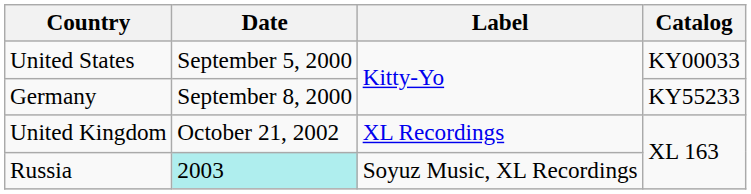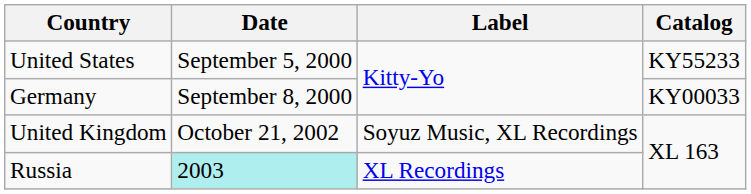(694, 59) KY00033 -> (694, 59) KY55233
(694, 96) KY55233 -> (694, 96) KY00033
(433, 133) XL Recordings -> (500, 133) Soyuz Music, XL Recordings
(500, 170) Soyuz Music, XL Recordings -> (433, 170) XL Recordings
